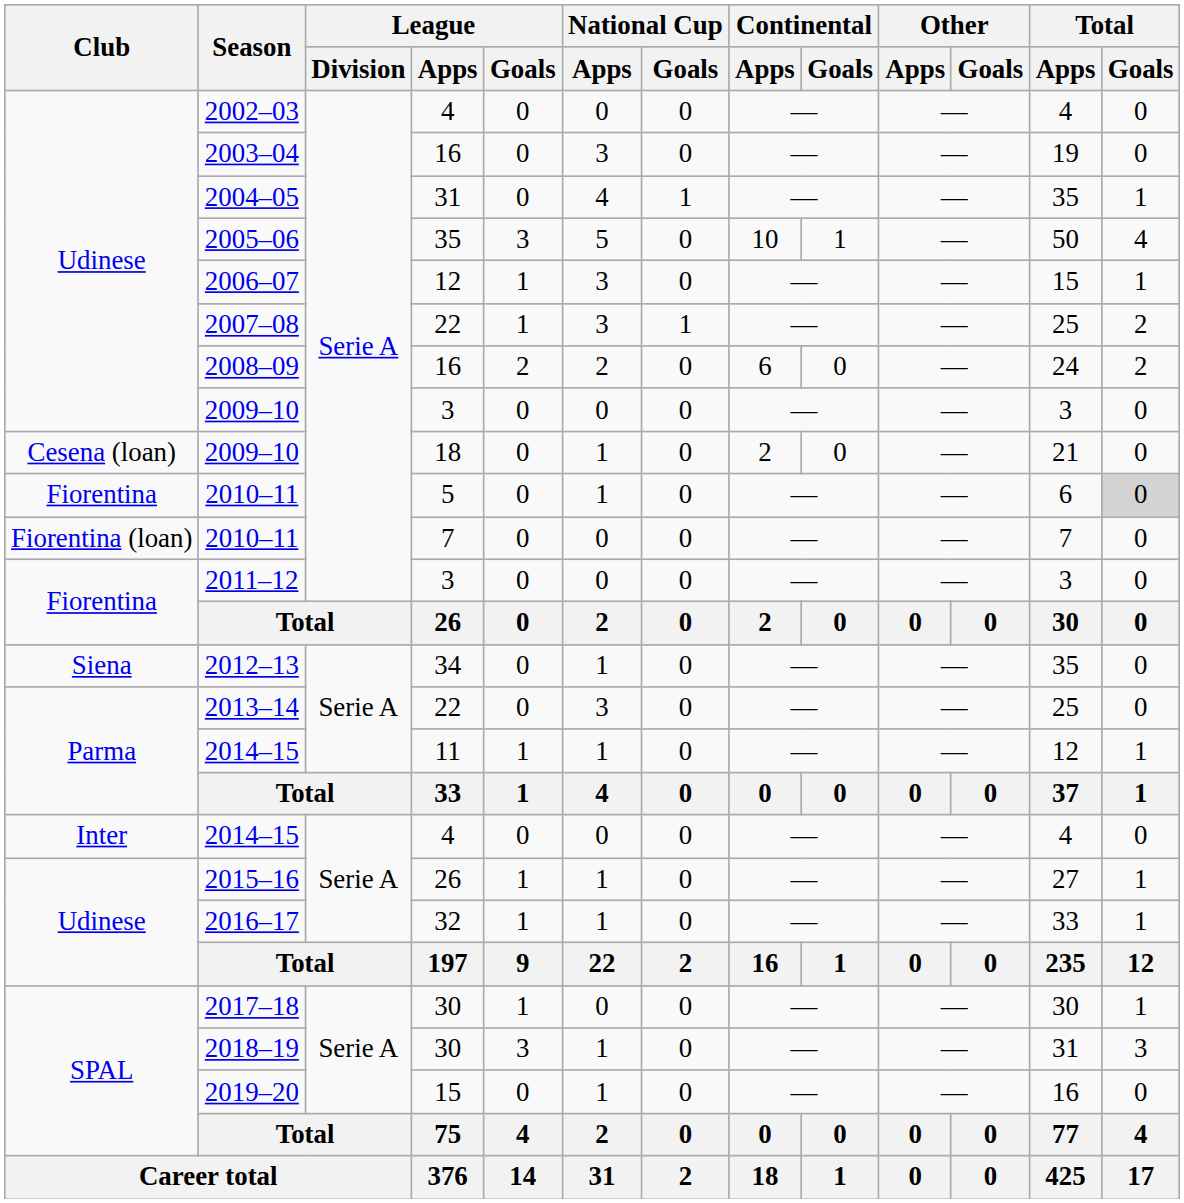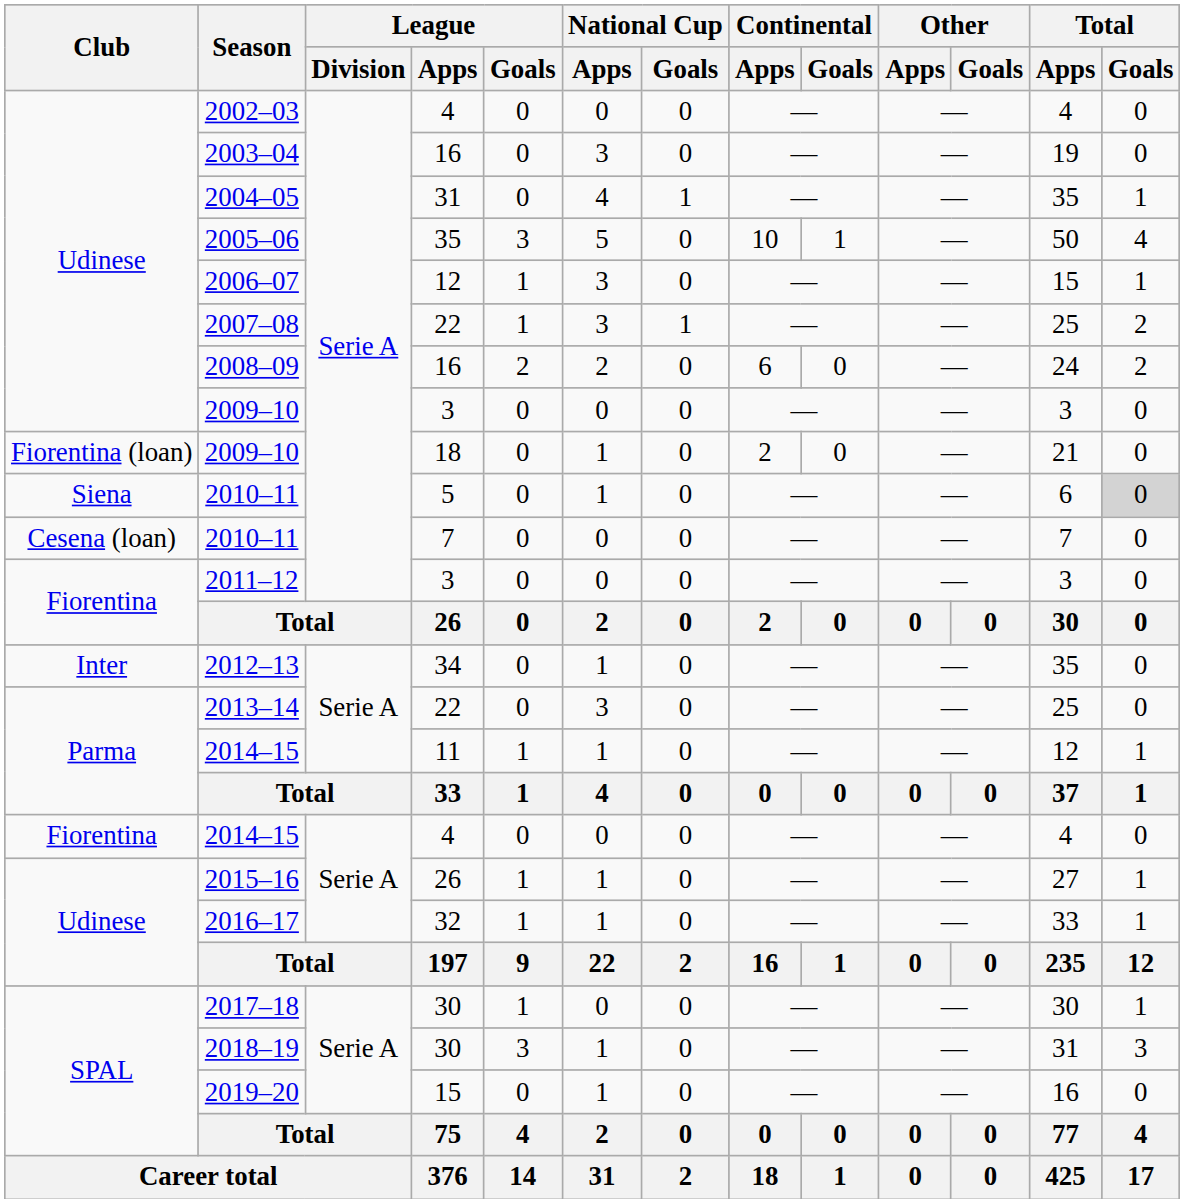(102, 452) Cesena (loan) -> (102, 452) Fiorentina (loan)
(102, 494) Fiorentina -> (102, 494) Siena
(102, 537) Fiorentina (loan) -> (102, 537) Cesena (loan)
(102, 665) Siena -> (102, 665) Inter
(102, 835) Inter -> (102, 835) Fiorentina
